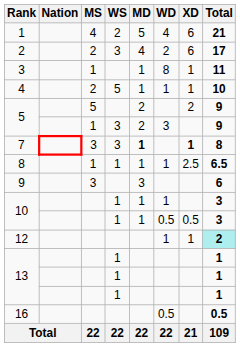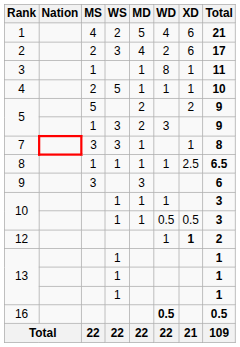(142, 145) bold -> (142, 145) normal
(191, 145) bold -> (191, 145) normal
(191, 239) normal -> (191, 239) bold
(219, 239) paleturquoise background -> (219, 239) no background
(166, 314) normal -> (166, 314) bold
